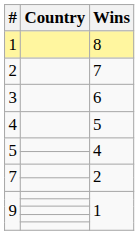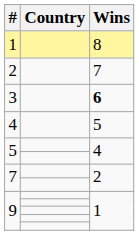(97, 97) normal -> (97, 97) bold
